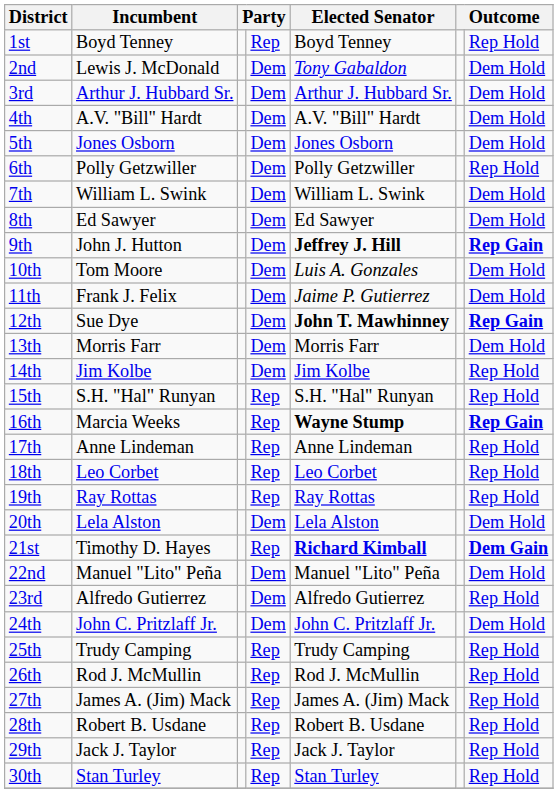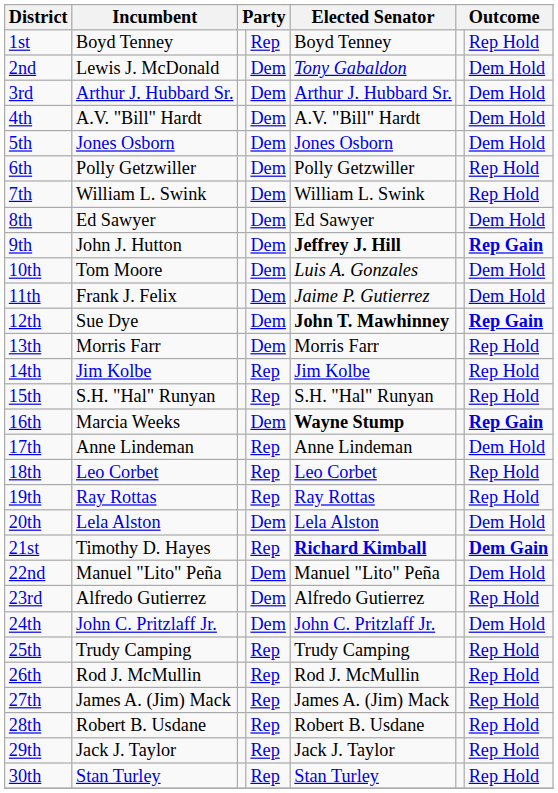(507, 194) Dem Hold -> (504, 194) Rep Hold
(507, 345) Dem Hold -> (504, 345) Rep Hold
(268, 371) Dem -> (265, 371) Rep
(265, 421) Rep -> (268, 421) Dem
(504, 447) Rep Hold -> (507, 447) Dem Hold
